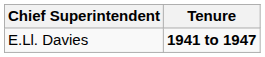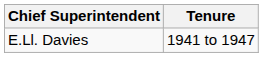(212, 40) bold -> (211, 40) normal
